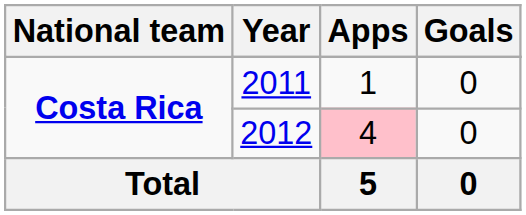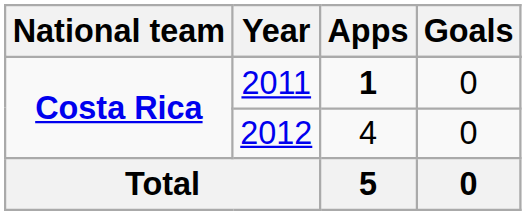(368, 82) normal -> (368, 82) bold
(368, 133) pink background -> (368, 133) no background
